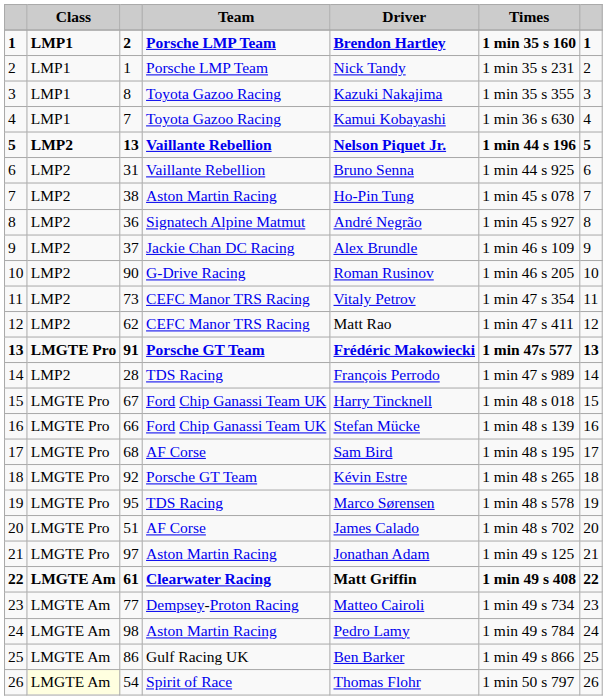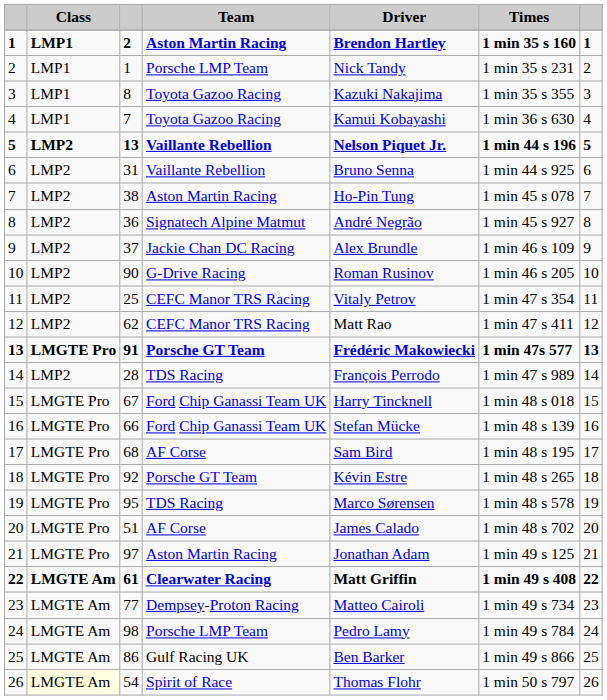(211, 43) Porsche LMP Team -> (216, 43) Aston Martin Racing
(131, 298) 73 -> (131, 298) 25
(211, 630) Aston Martin Racing -> (207, 630) Porsche LMP Team
